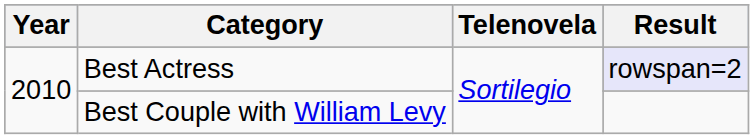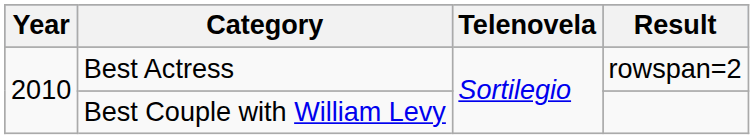(675, 68) lavender background -> (675, 68) no background
